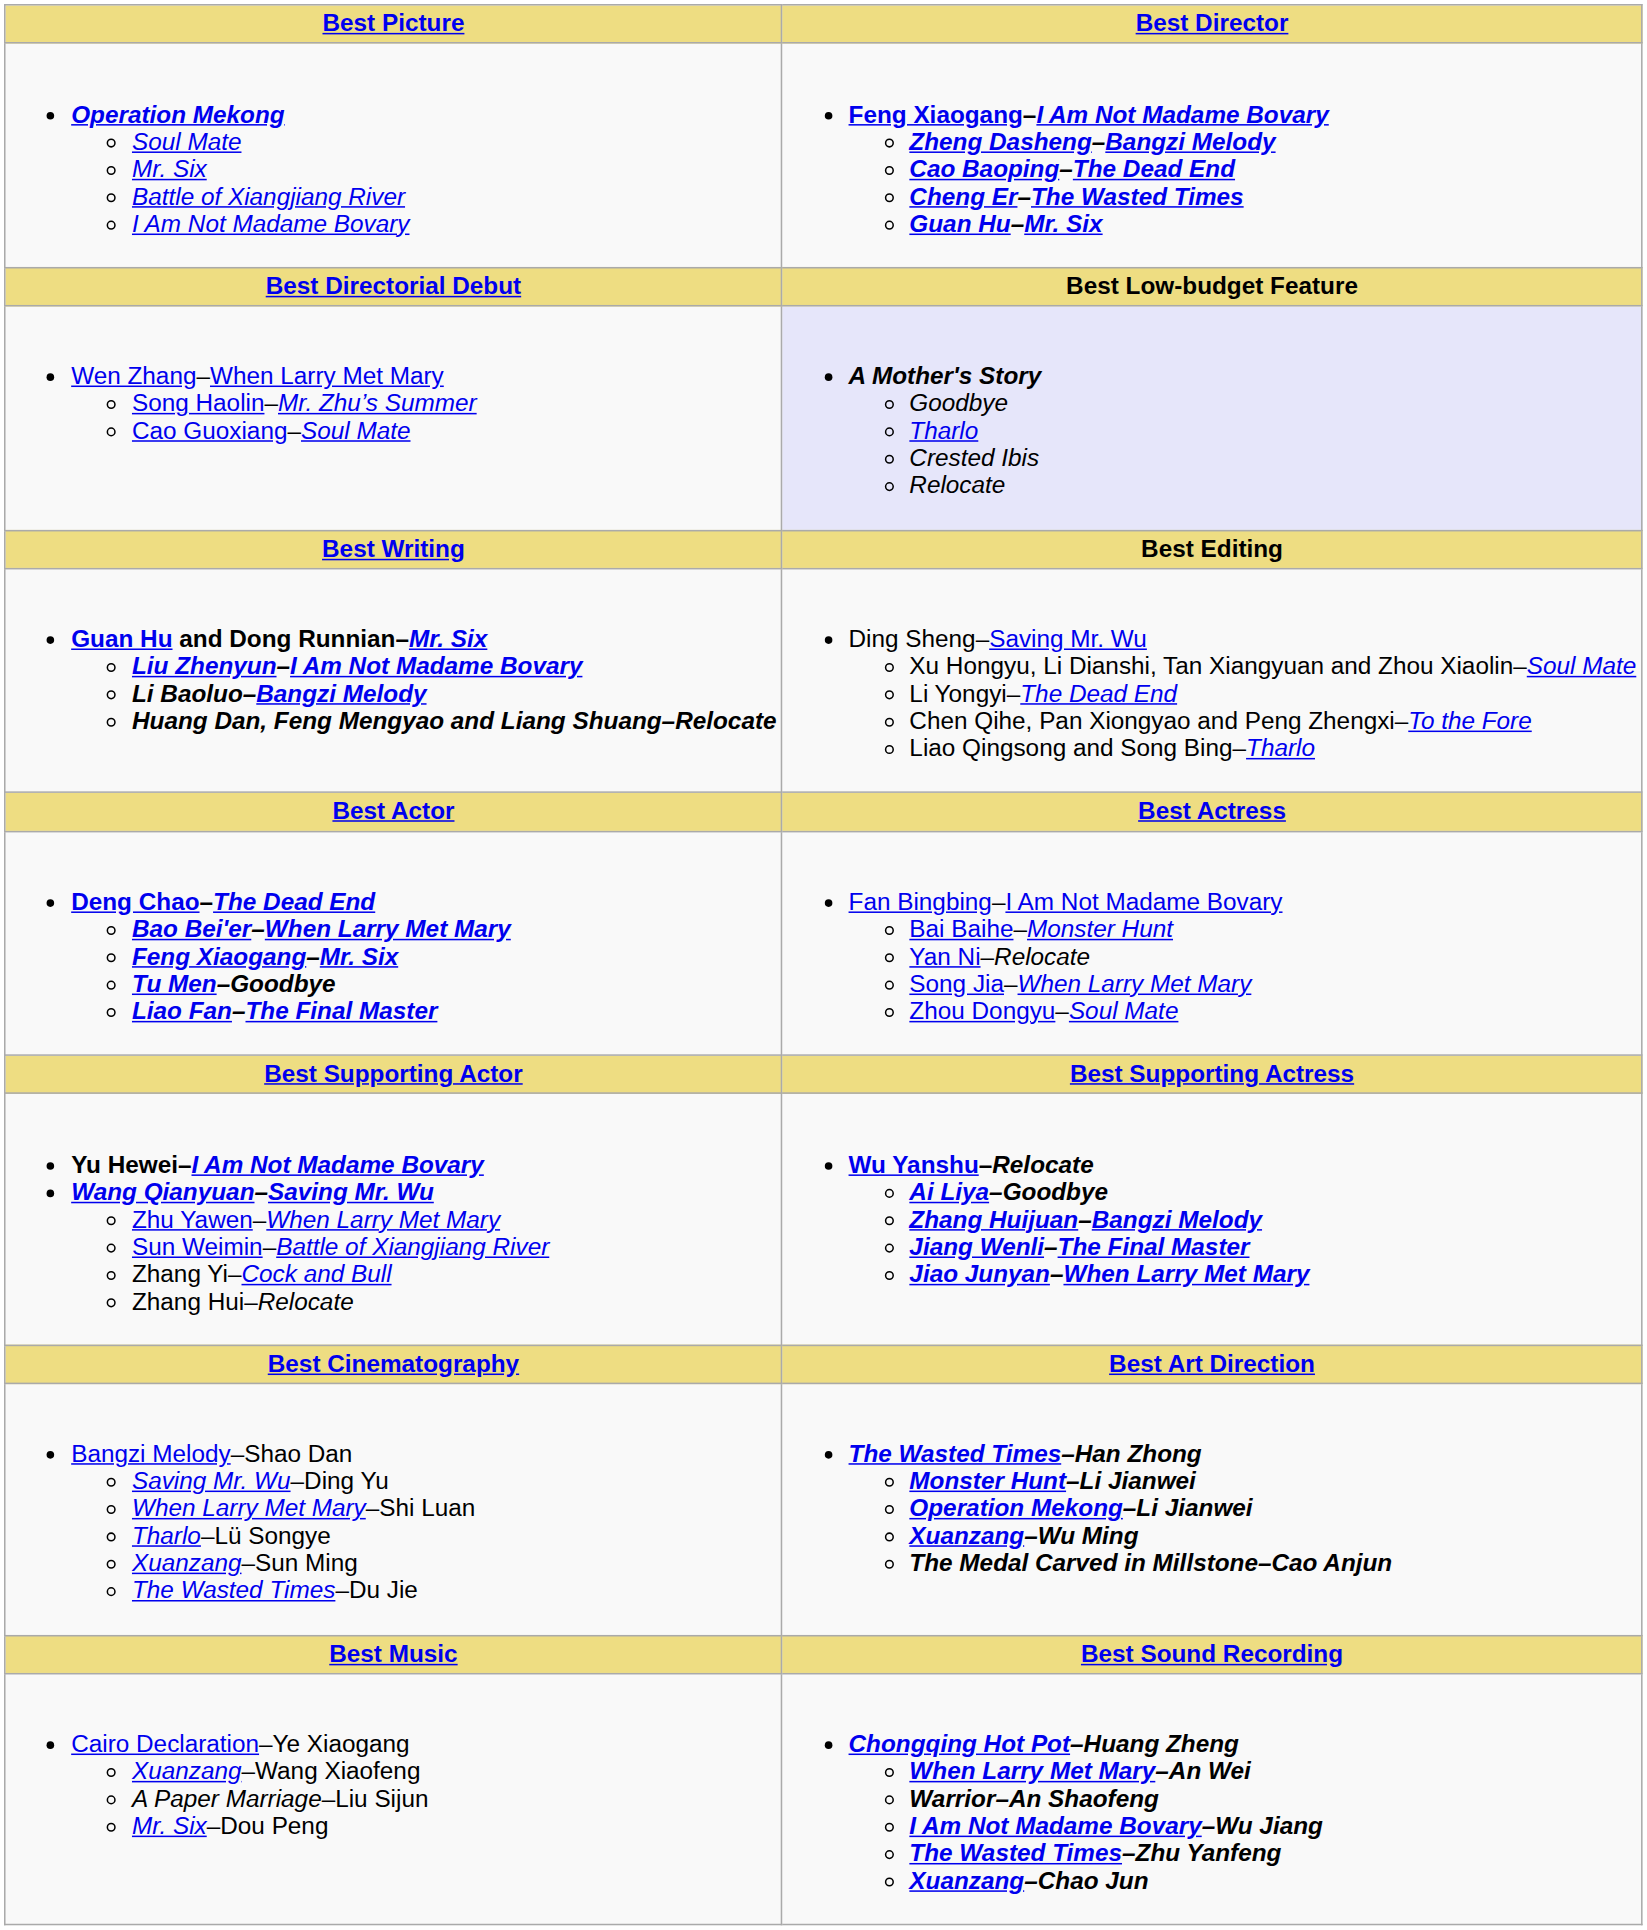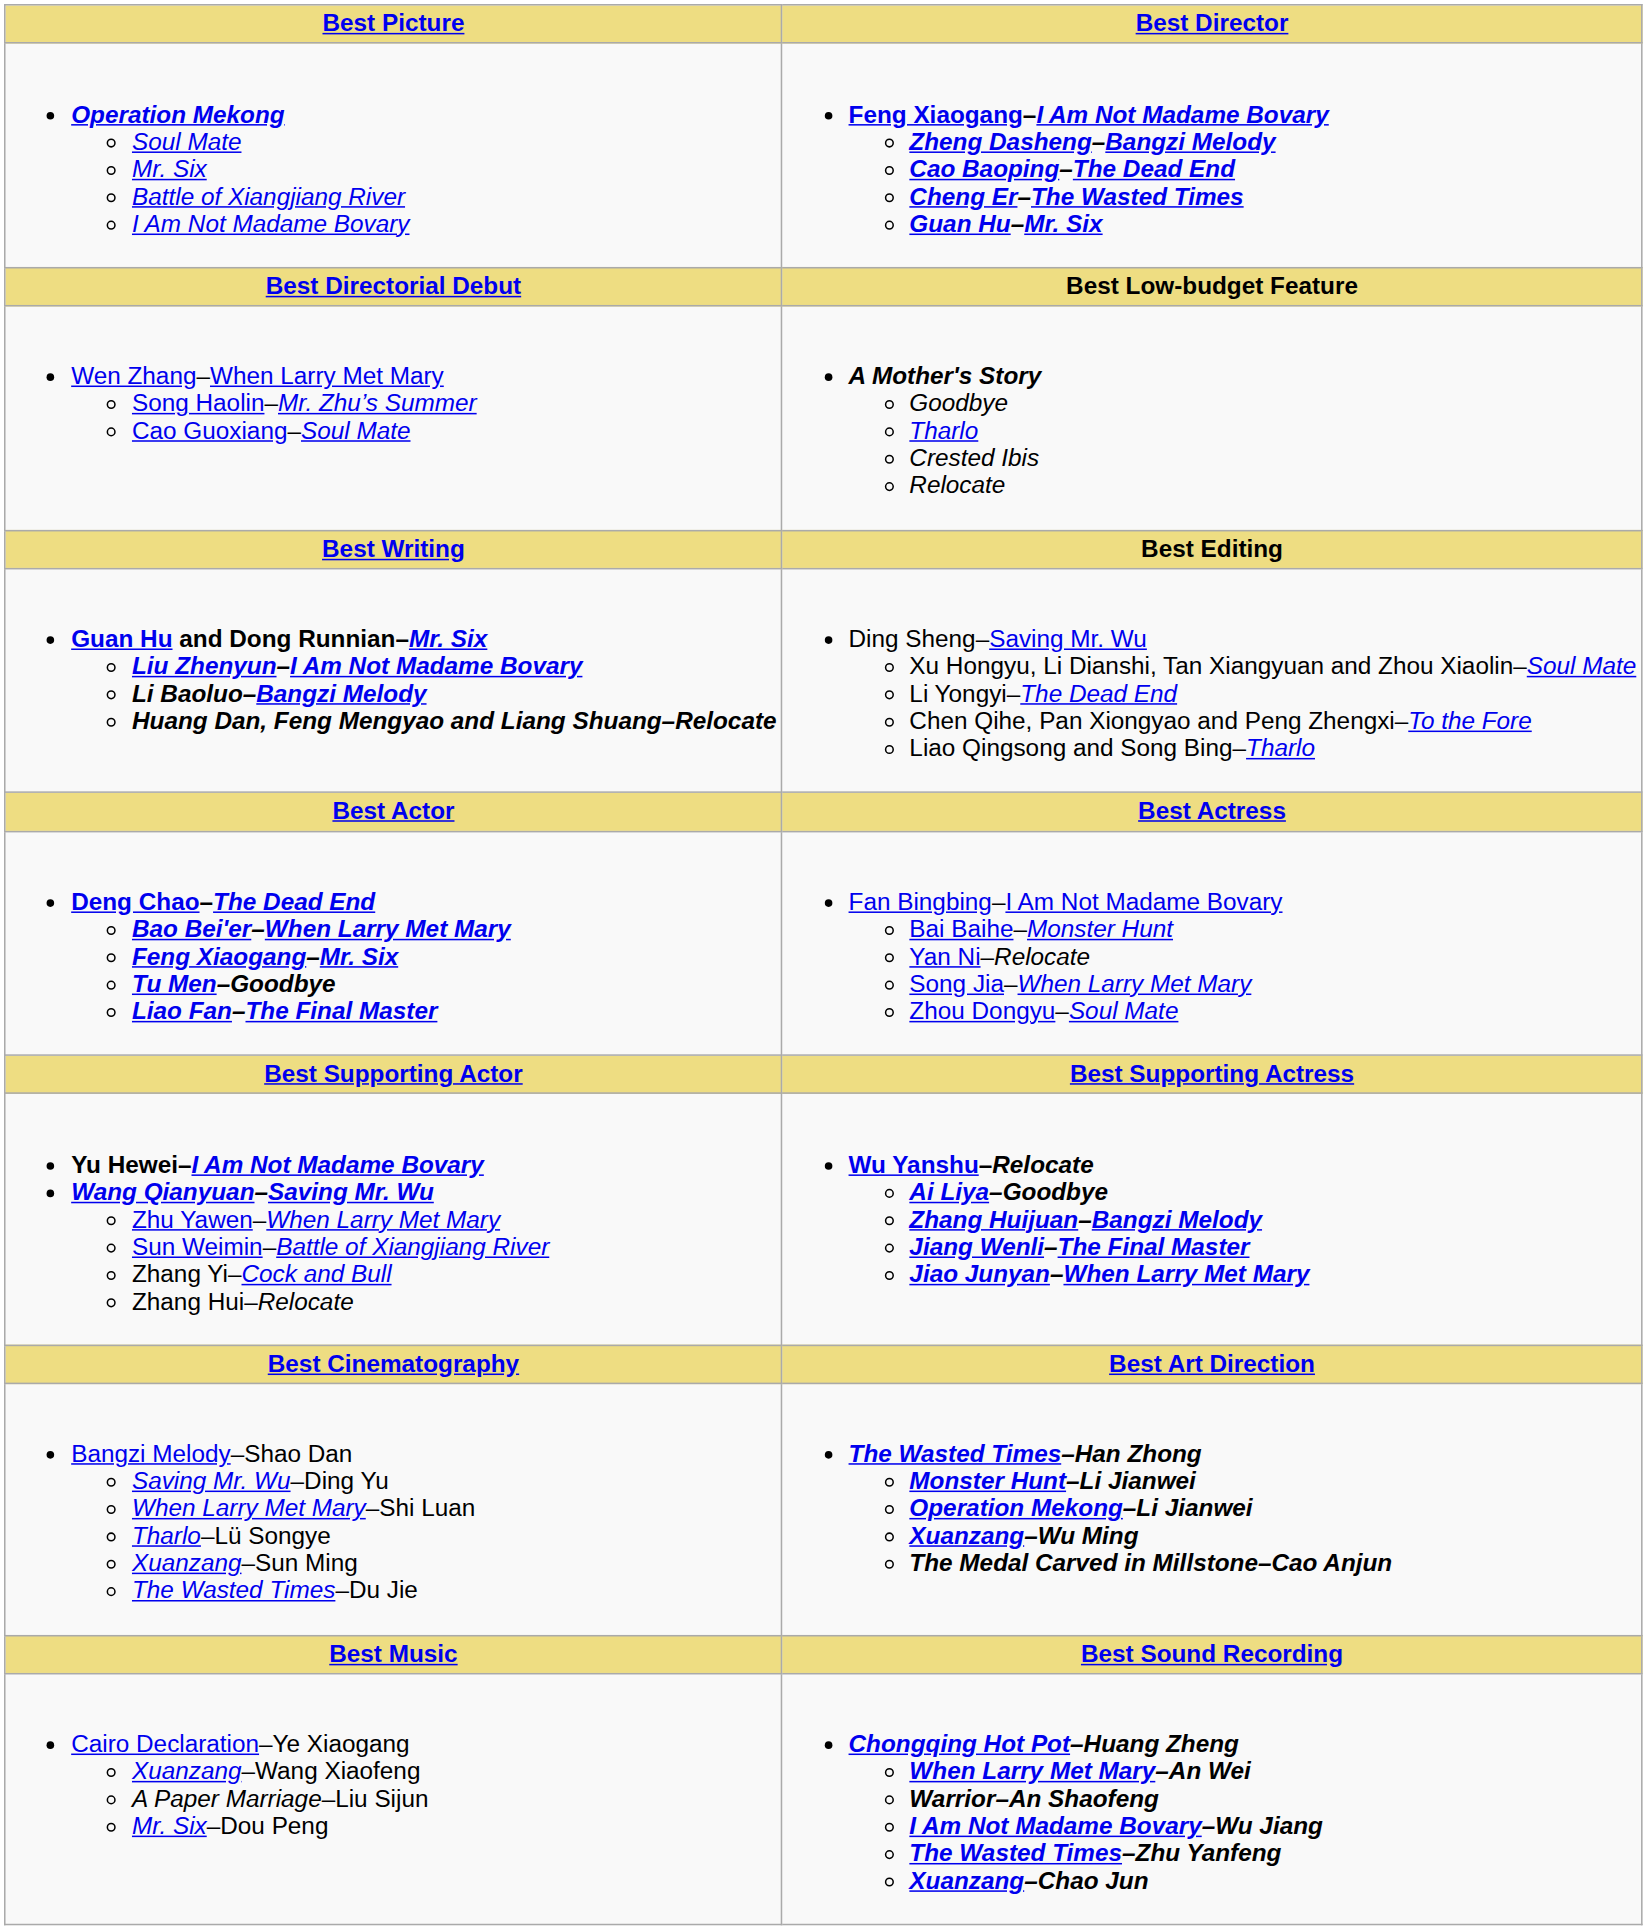(1212, 432) lavender background -> (1212, 432) no background
